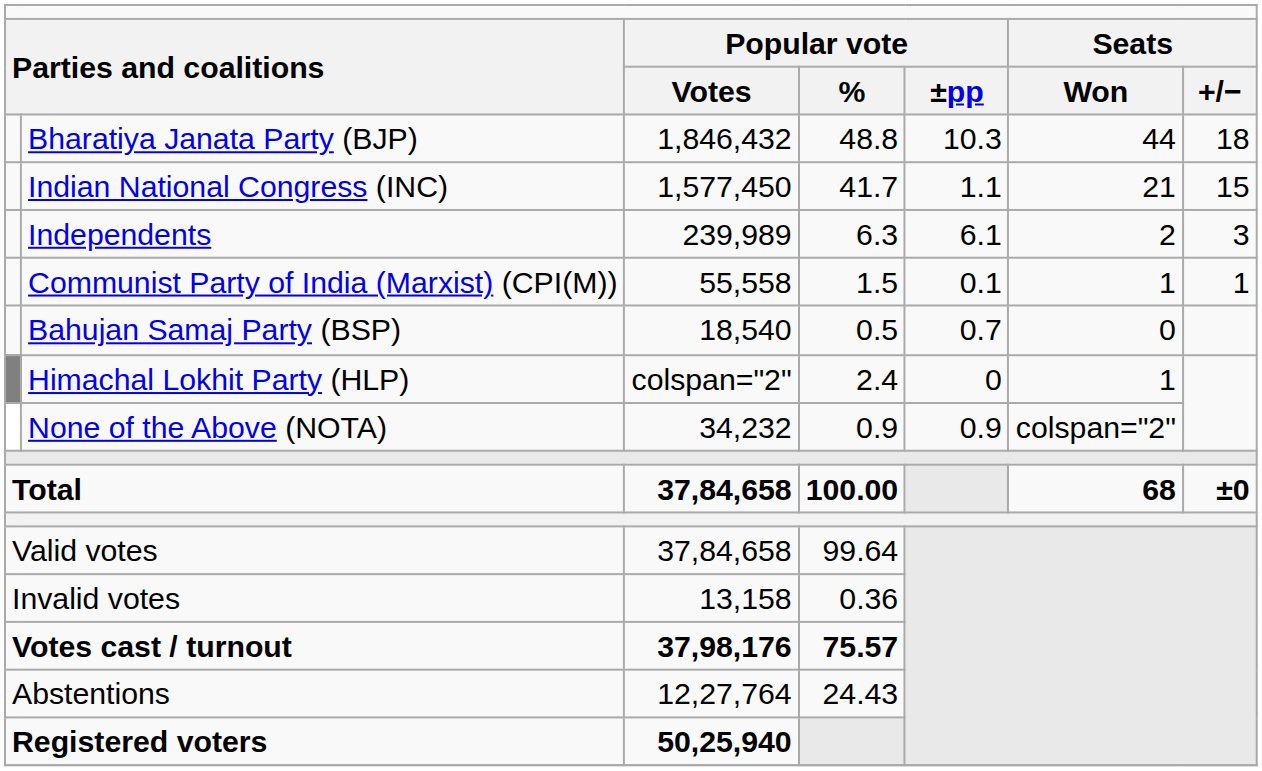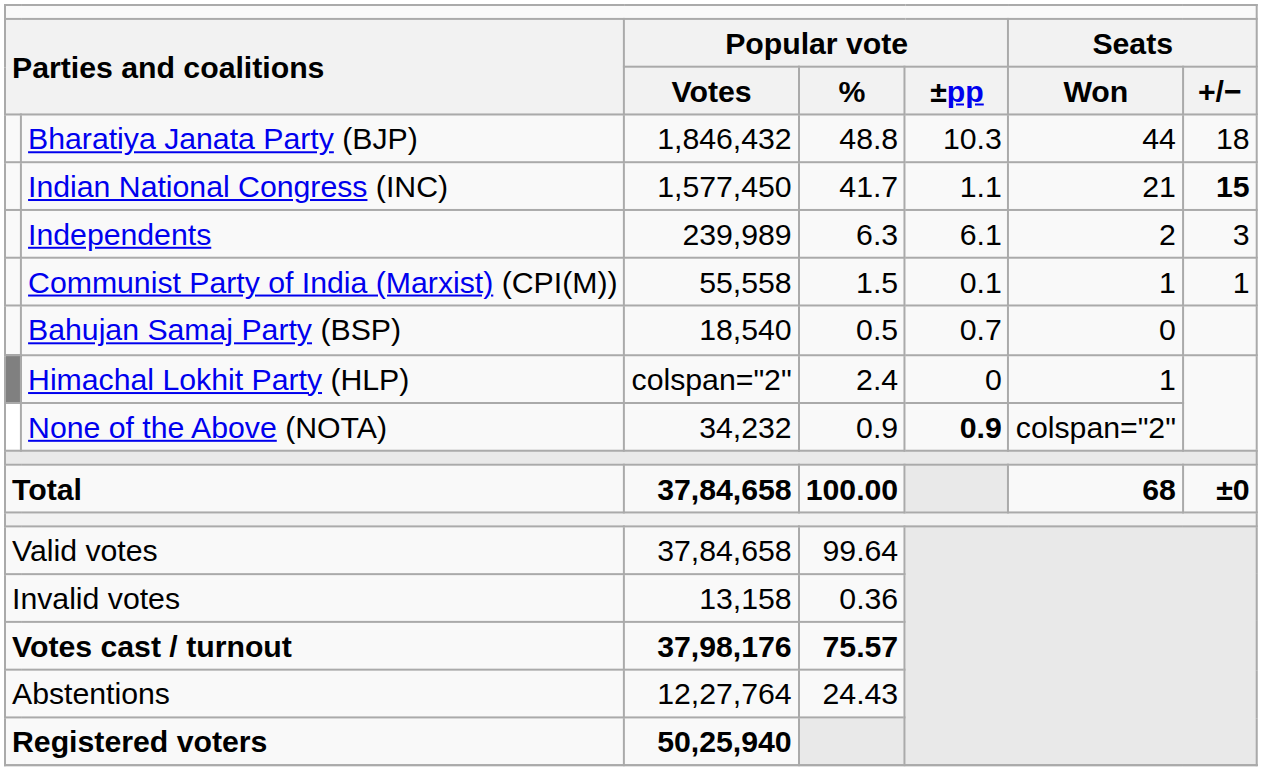(1233, 187) normal -> (1233, 187) bold
(981, 426) normal -> (981, 426) bold
